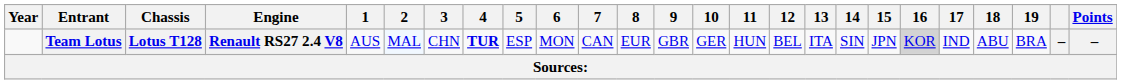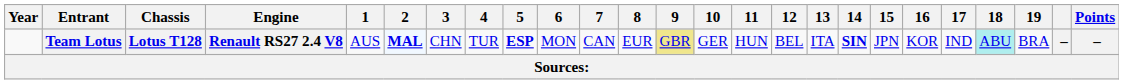(404, 41) normal -> (405, 41) bold
(483, 41) bold -> (484, 41) normal
(519, 41) normal -> (520, 41) bold
(673, 41) no background -> (675, 41) khaki background
(852, 41) normal -> (854, 41) bold
(920, 41) lightgrey background -> (922, 41) no background
(993, 41) no background -> (995, 41) paleturquoise background
